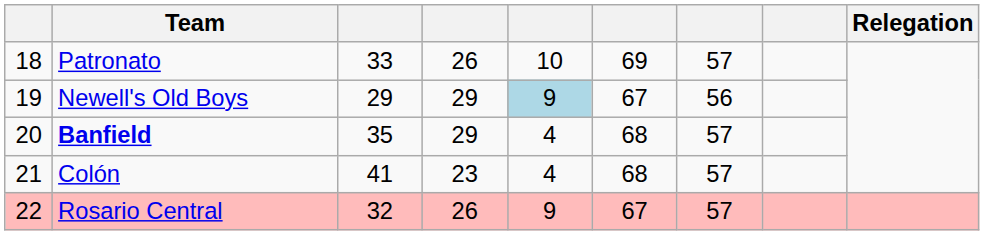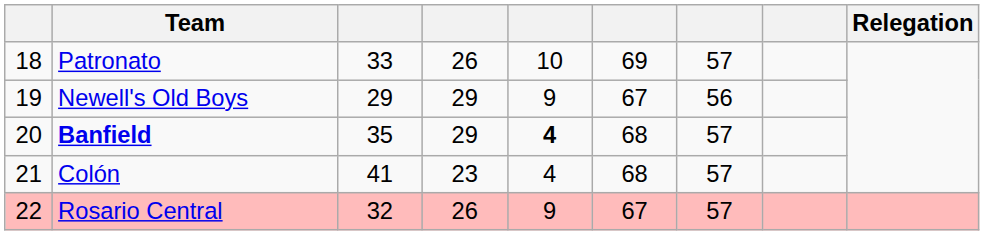(550, 98) lightblue background -> (550, 98) no background
(550, 135) normal -> (550, 135) bold
